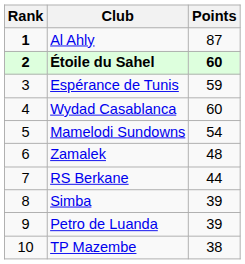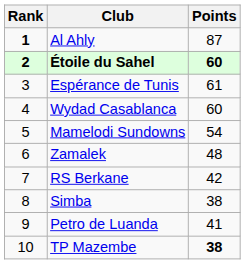(214, 85) 59 -> (214, 85) 61
(214, 178) 44 -> (214, 178) 42
(214, 201) 39 -> (214, 201) 38
(214, 224) 39 -> (214, 224) 41
(214, 247) normal -> (214, 247) bold
